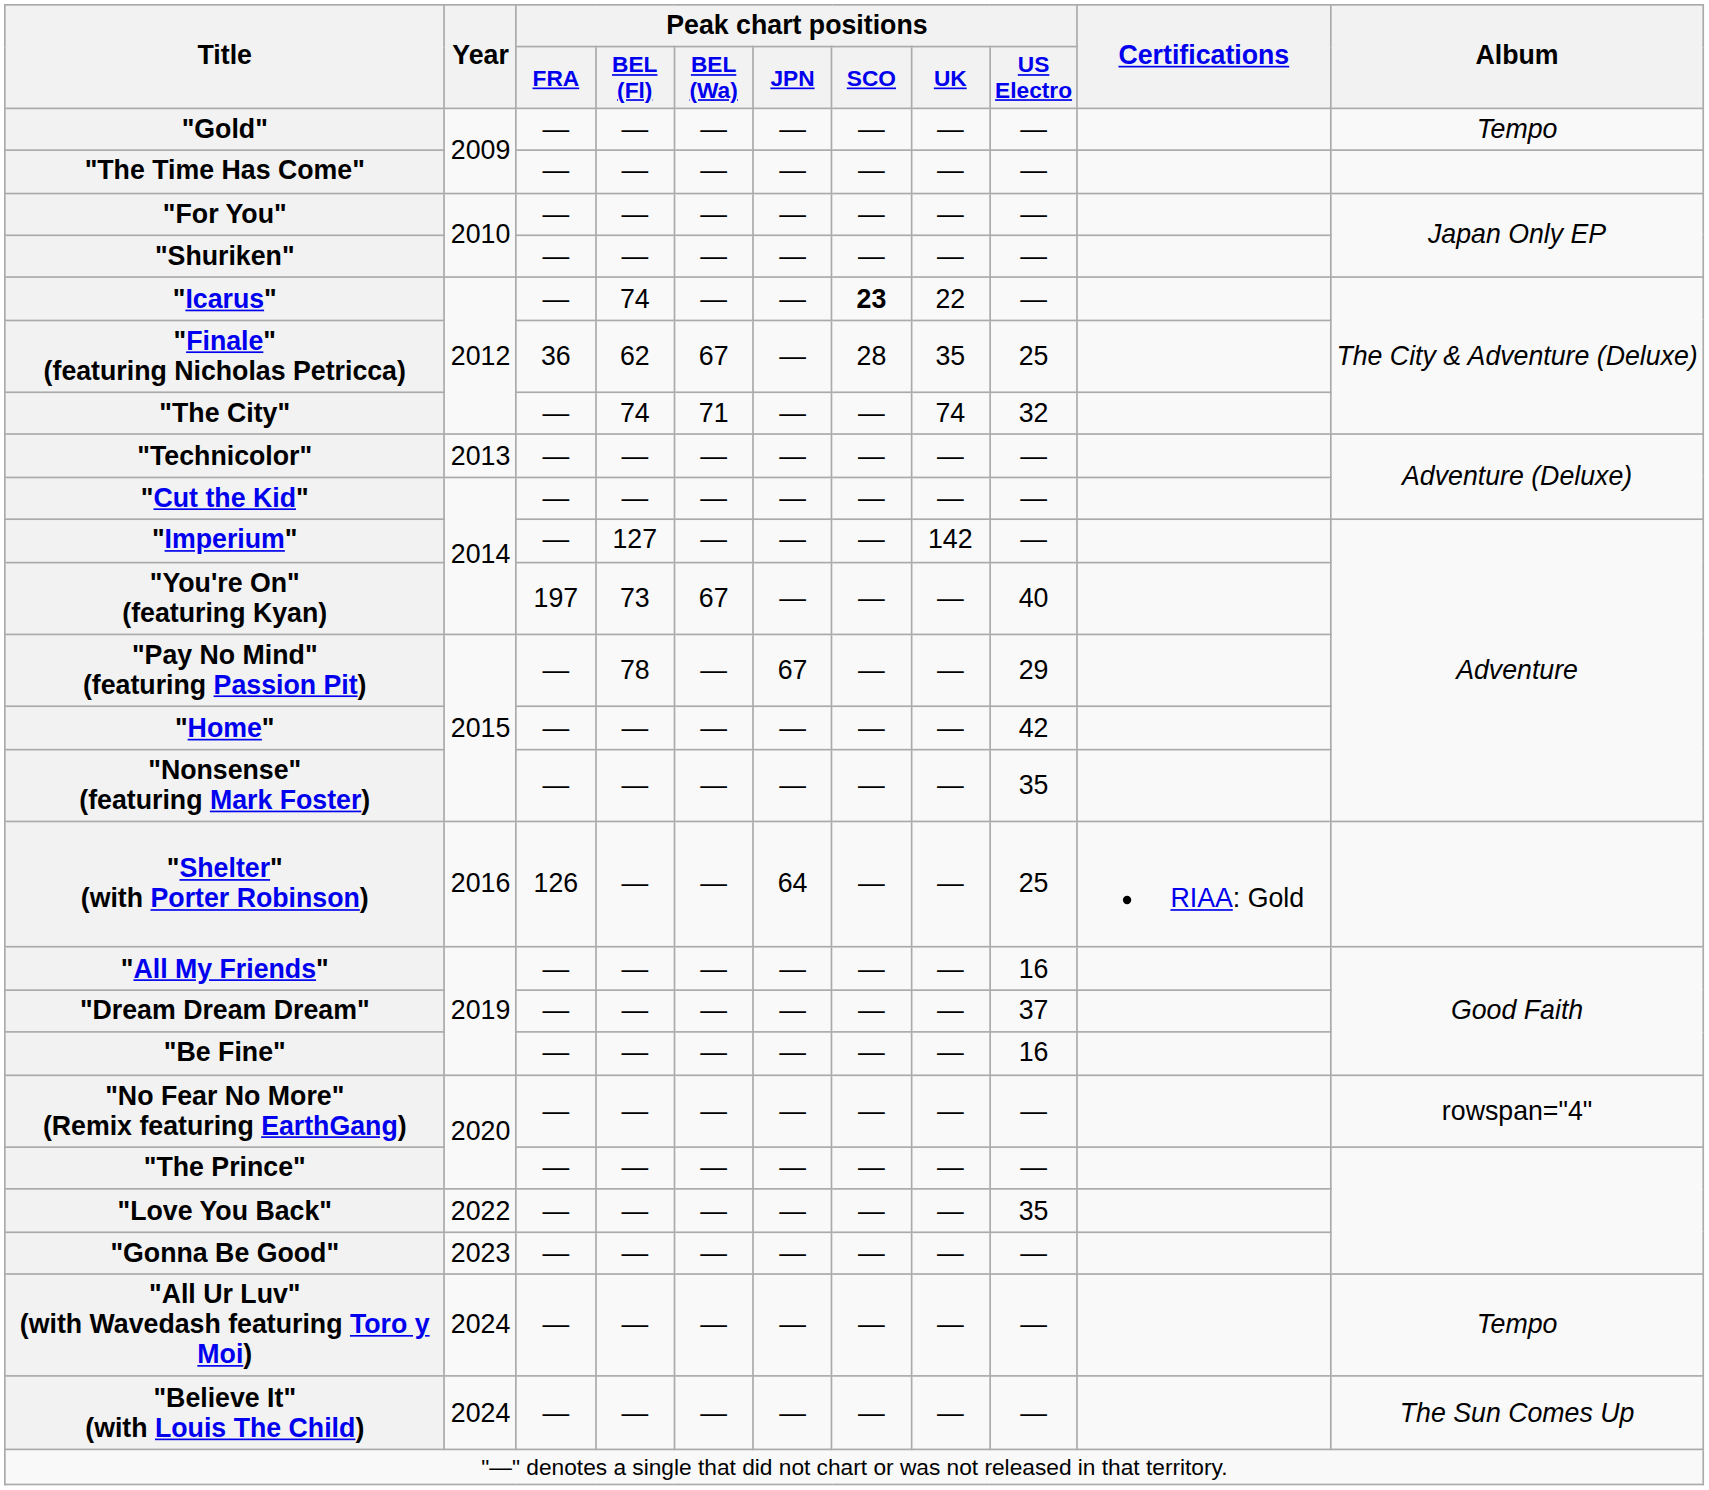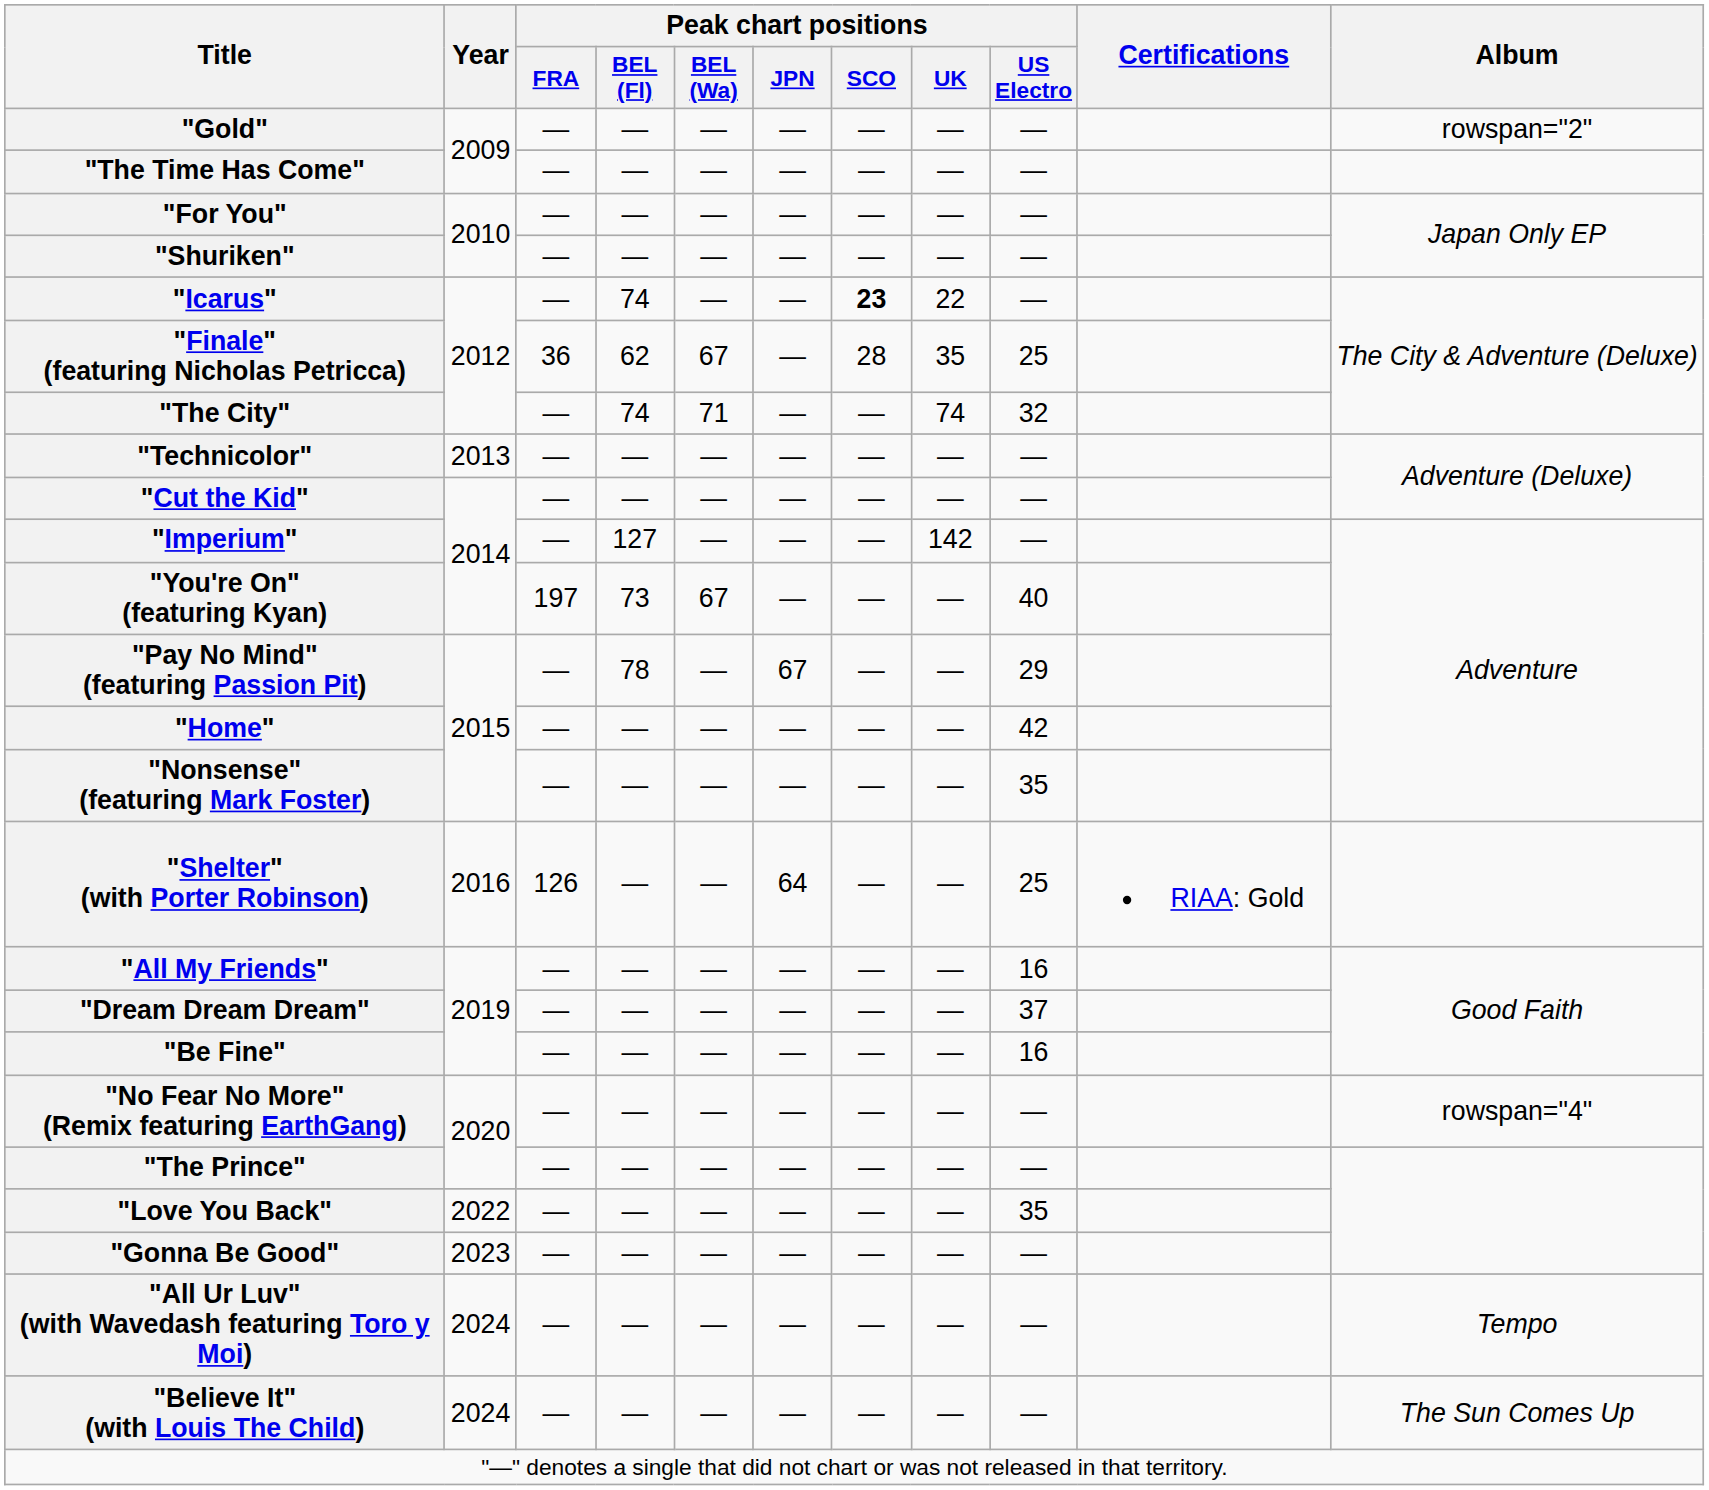(1517, 128) Tempo -> (1517, 128) rowspan="2"
